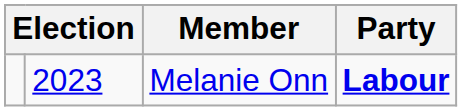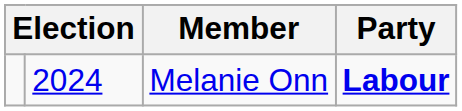(67, 79) 2023 -> (67, 79) 2024
